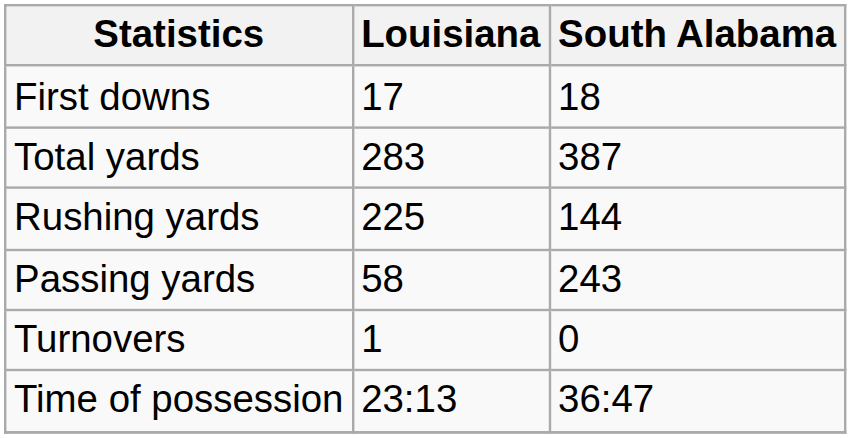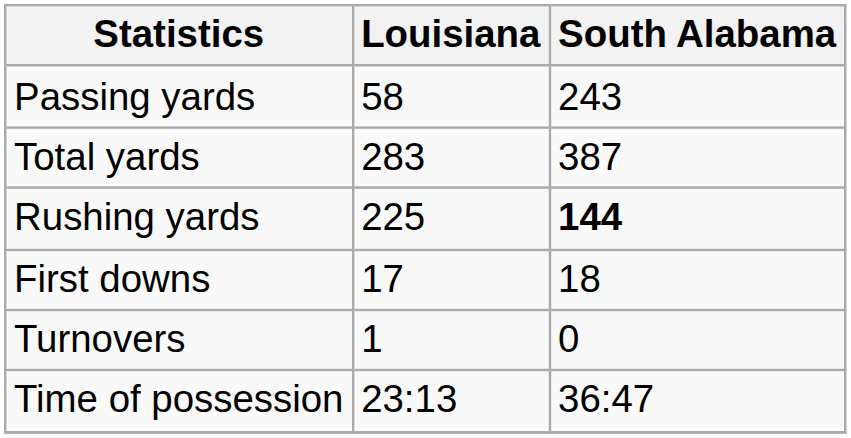rows swapped: (112, 95) <-> (135, 278)
(590, 217) normal -> (590, 217) bold
